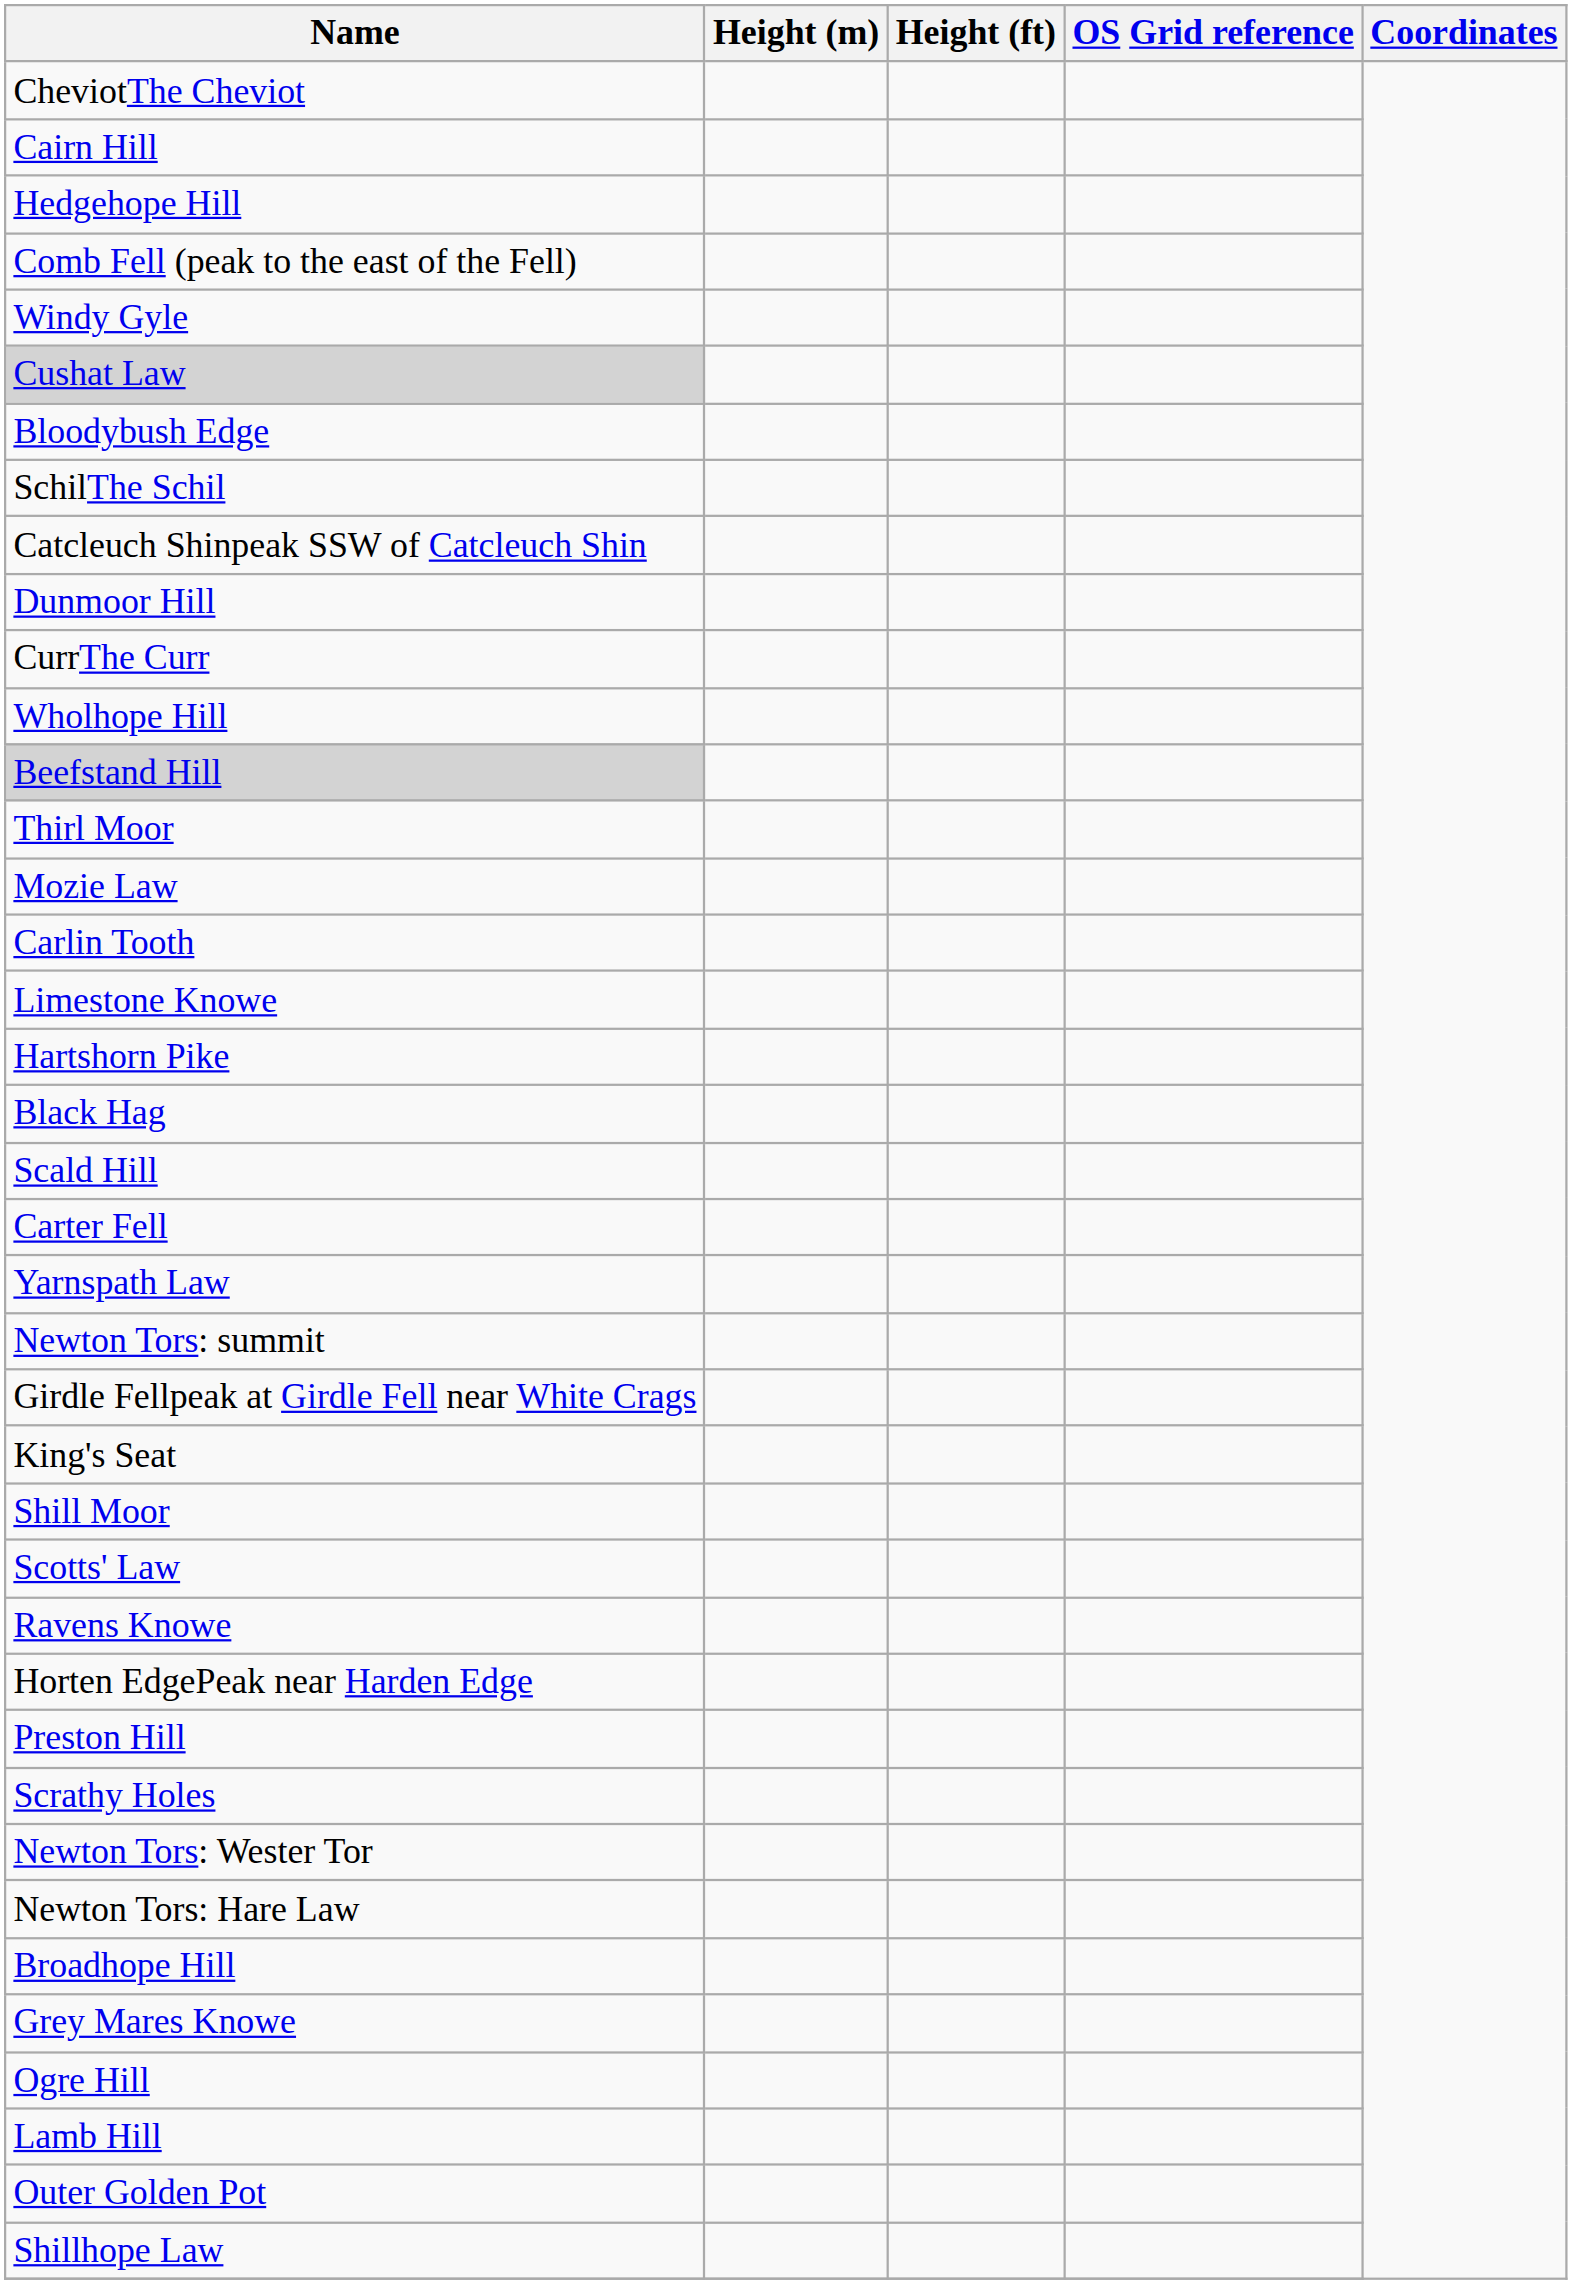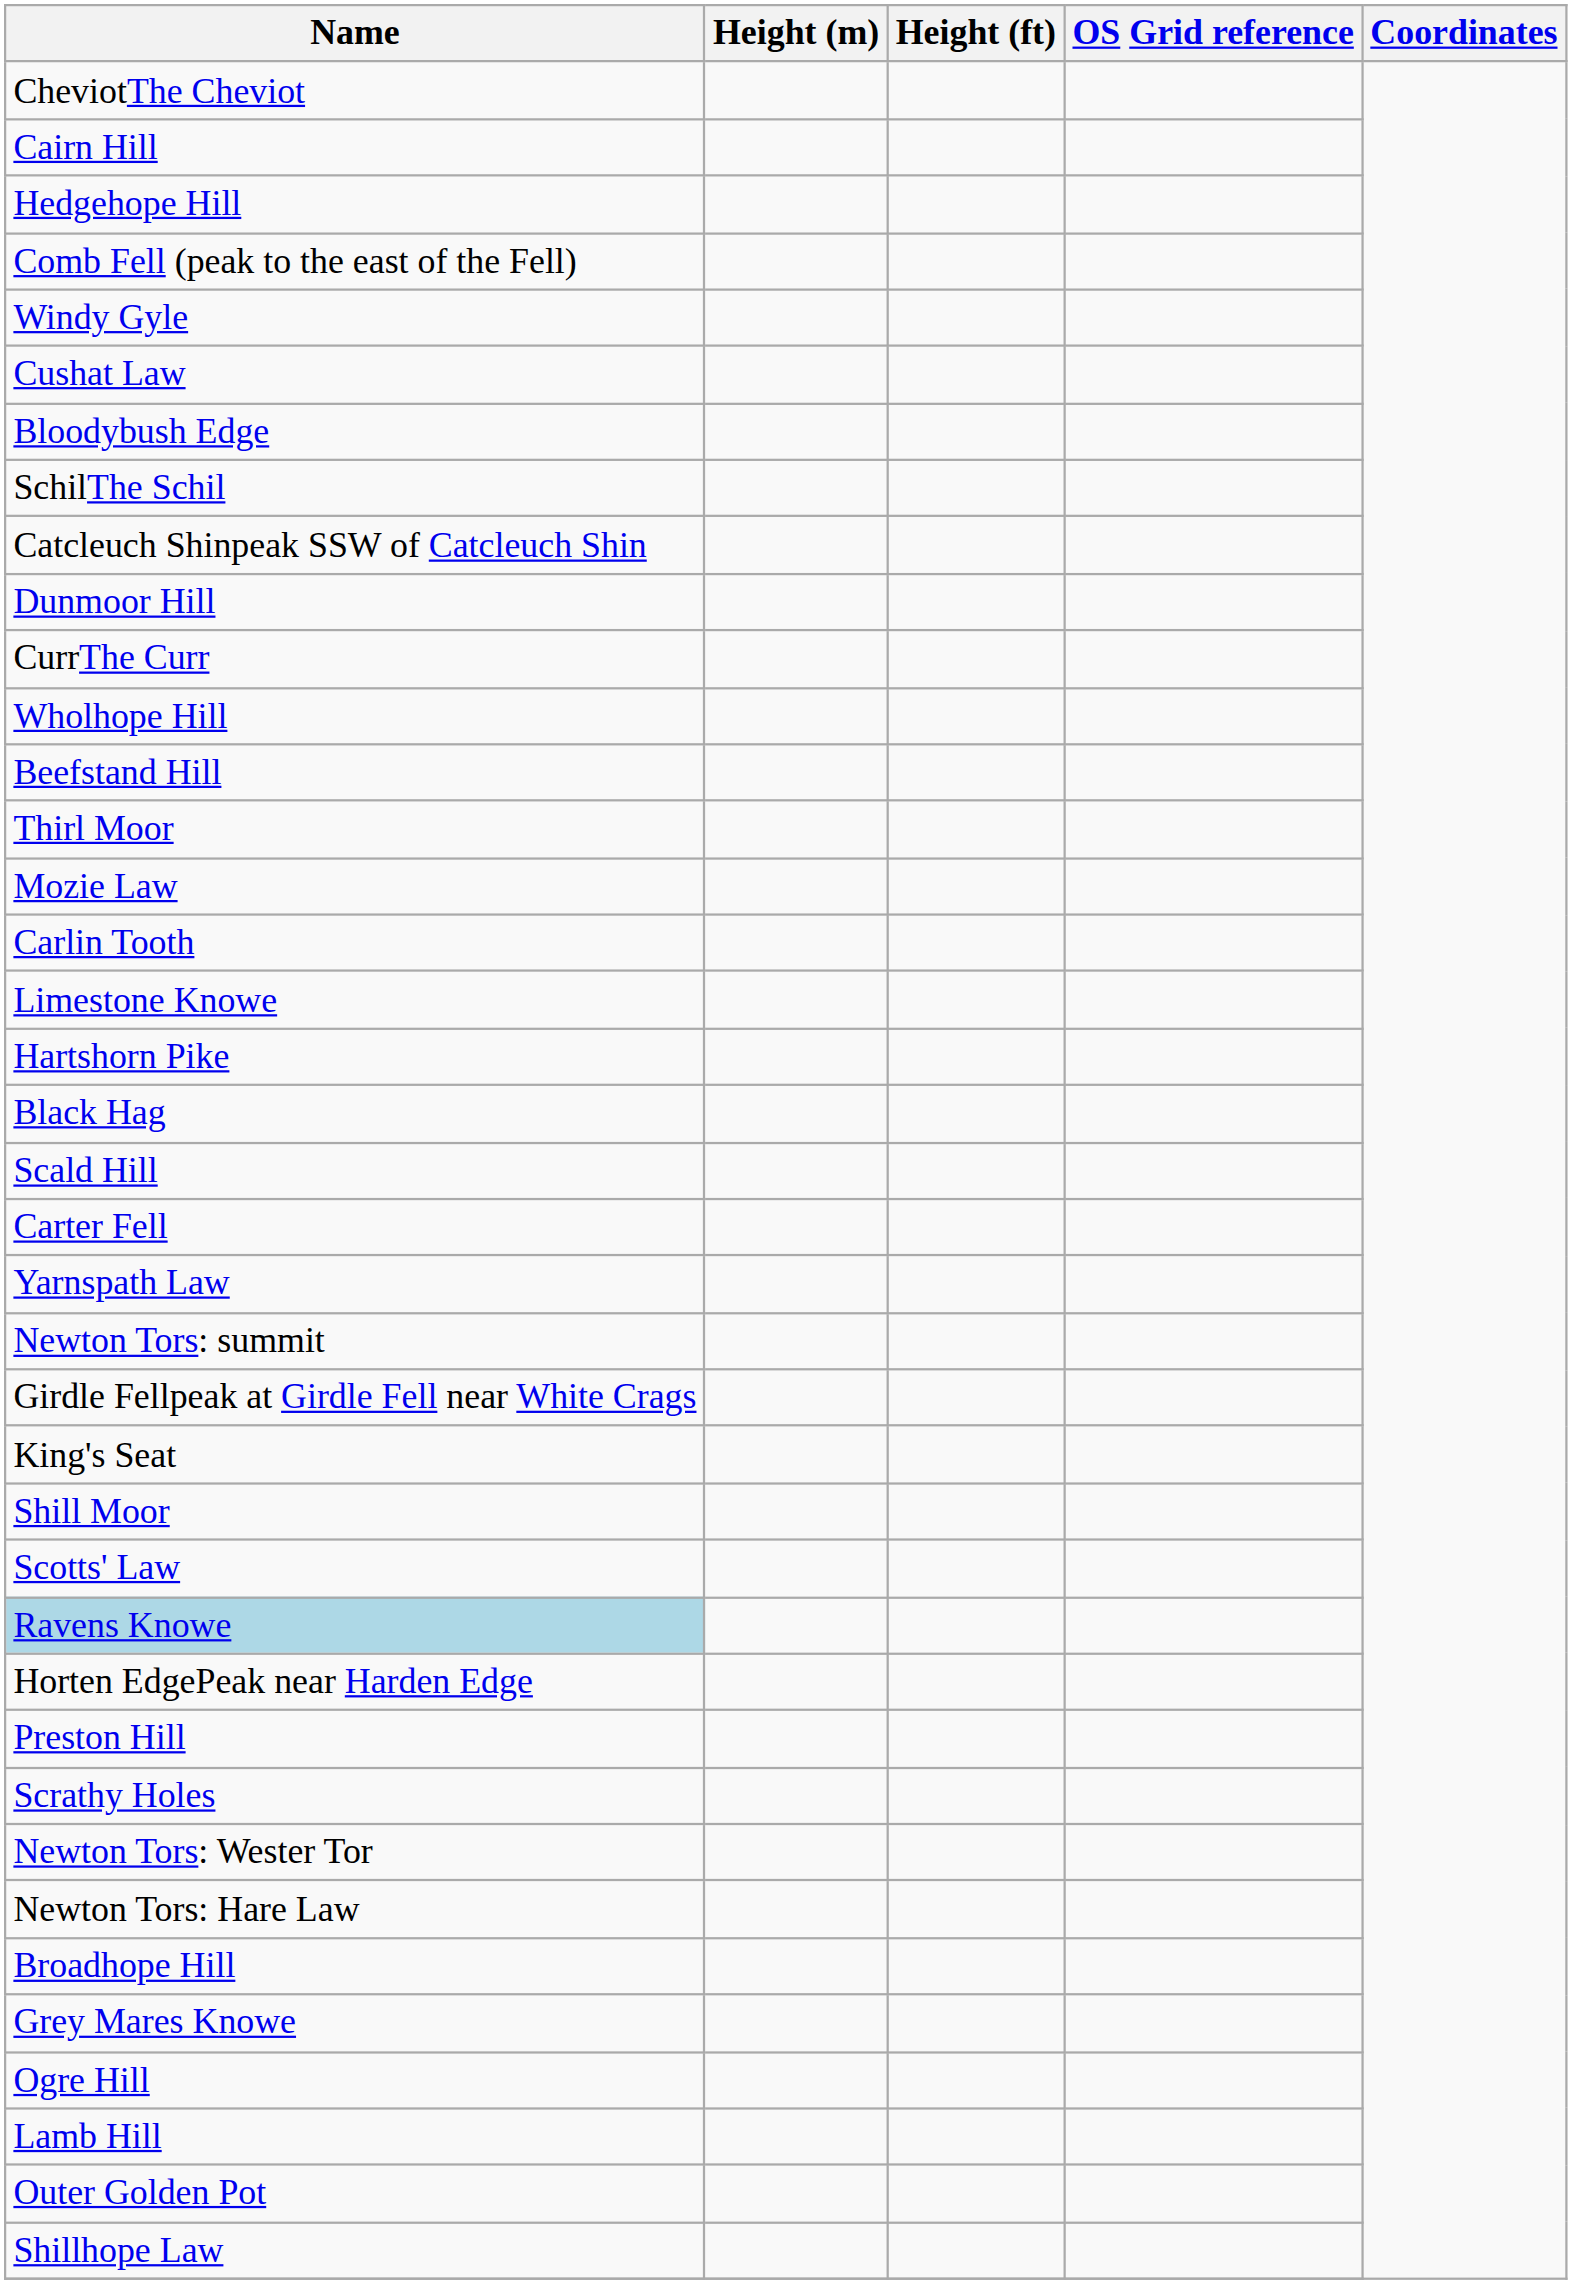(99, 373) lightgrey background -> (99, 373) no background
(117, 771) lightgrey background -> (117, 771) no background
(122, 1624) no background -> (122, 1624) lightblue background
